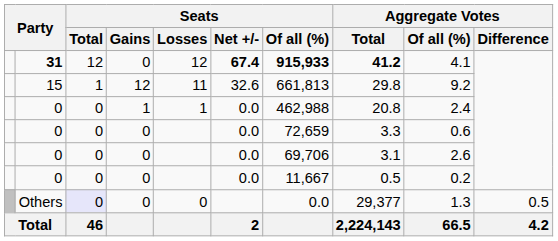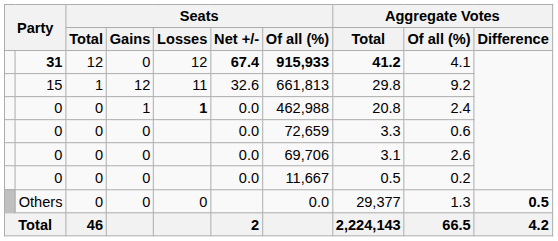(203, 109) normal -> (203, 109) bold
(99, 201) lavender background -> (99, 201) no background
(539, 201) normal -> (539, 201) bold
